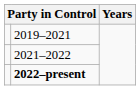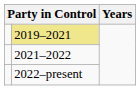(42, 34) no background -> (43, 34) khaki background
(50, 74) bold -> (48, 74) normal
